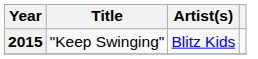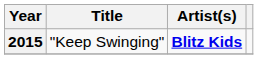(203, 41) normal -> (207, 41) bold
